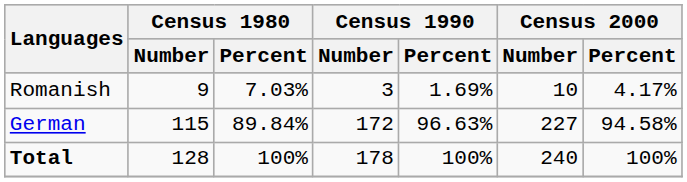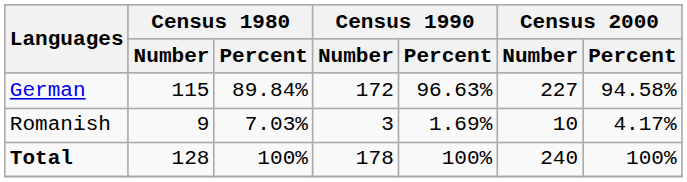rows swapped: (48, 125) <-> (60, 91)
